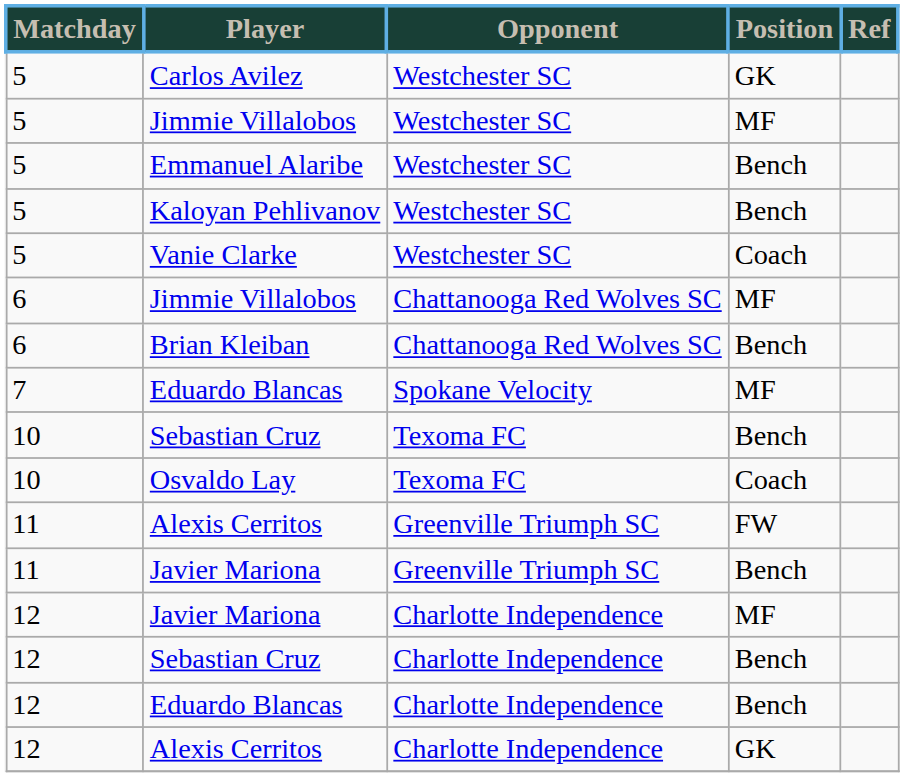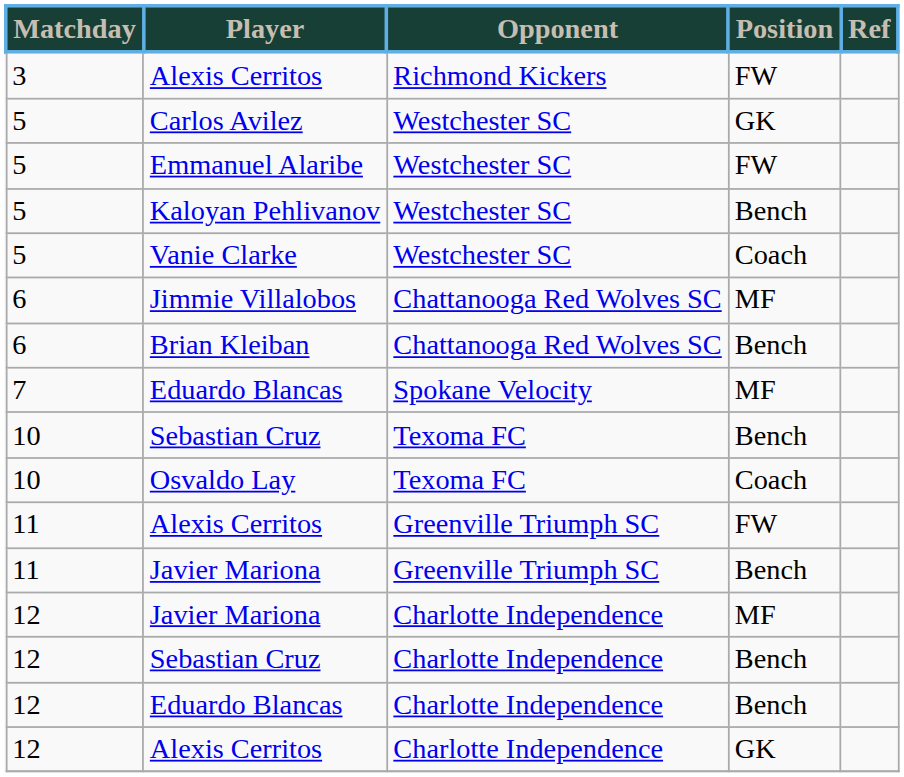+ row: (19, 75)
- row: (19, 120)
(771, 165) Bench -> (756, 165) FW
